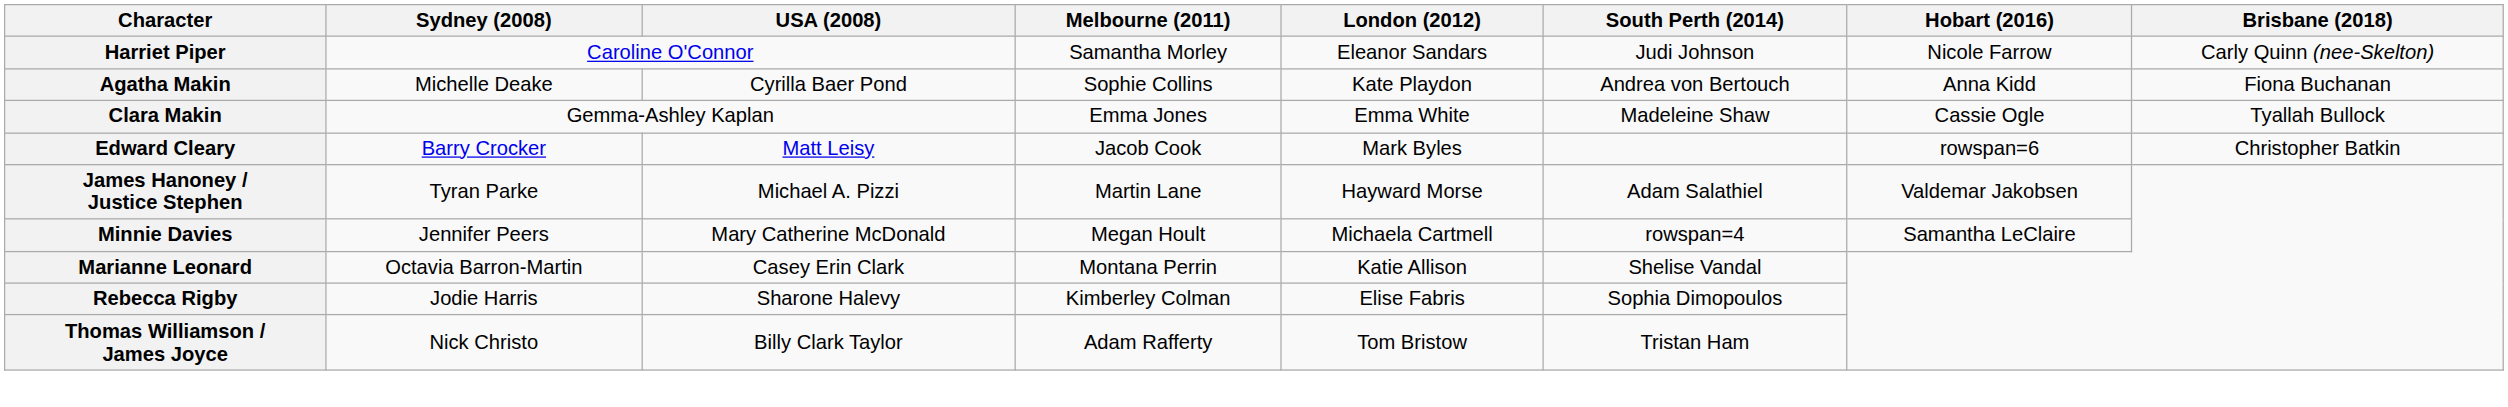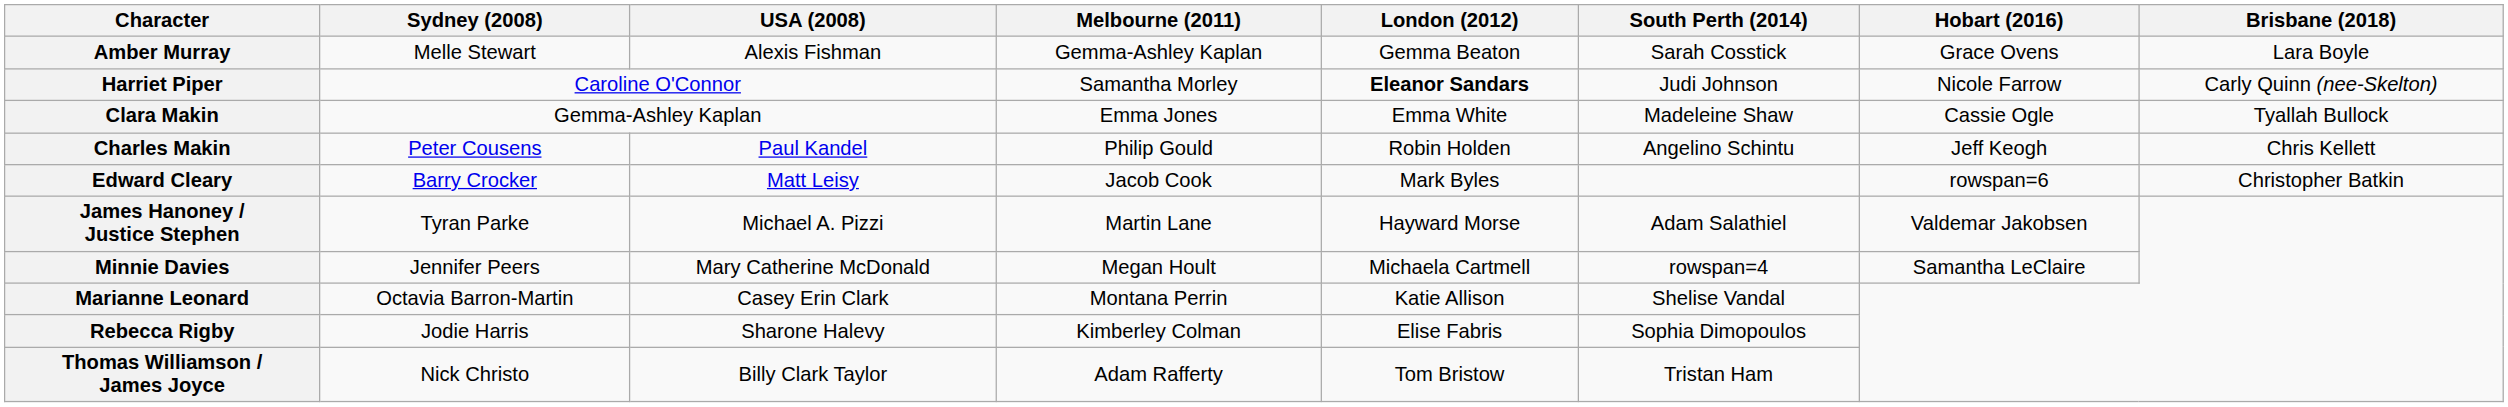+ row: (162, 52)
(1412, 52) normal -> (1450, 84) bold
- row: (165, 84)
+ row: (162, 148)
